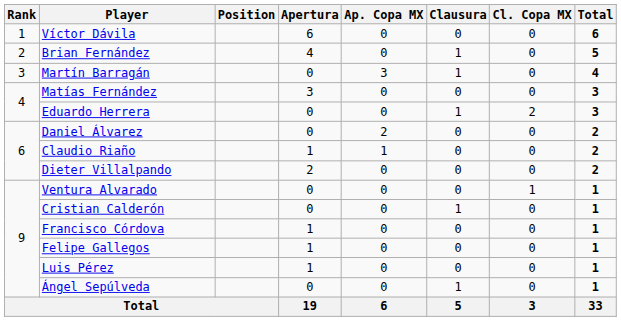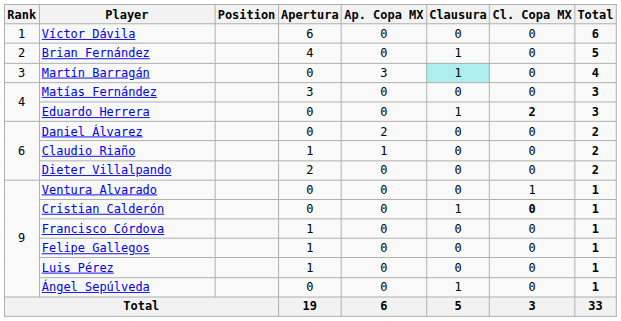(458, 73) no background -> (458, 73) paleturquoise background
(532, 112) normal -> (532, 112) bold
(532, 209) normal -> (532, 209) bold
